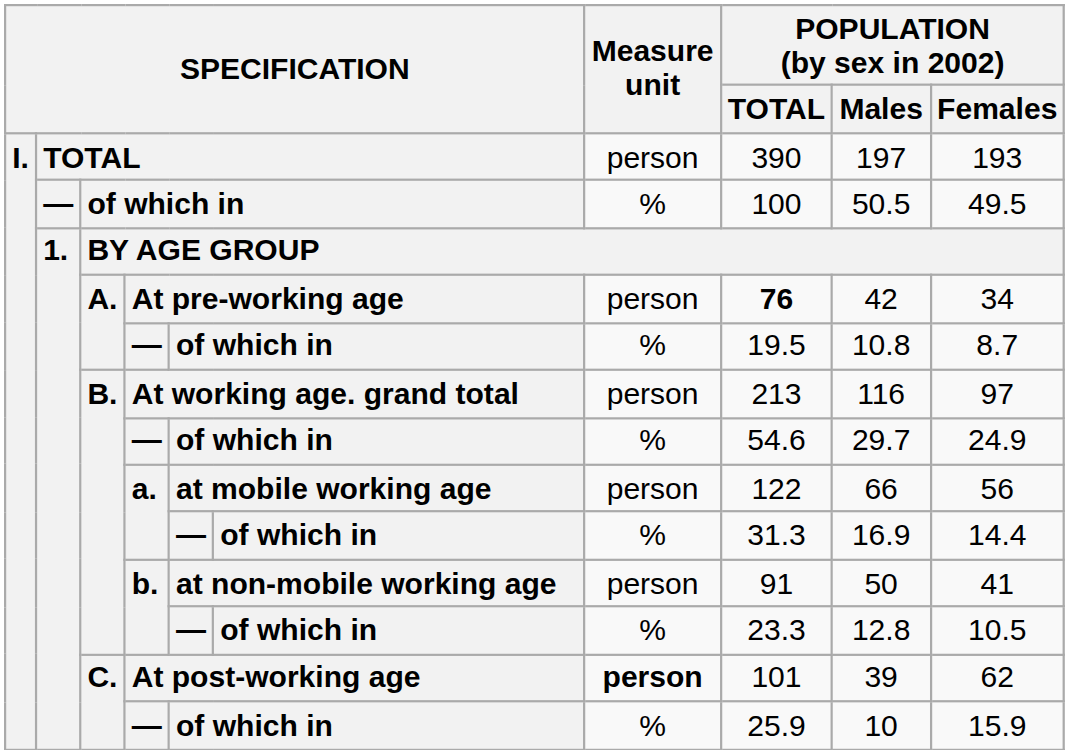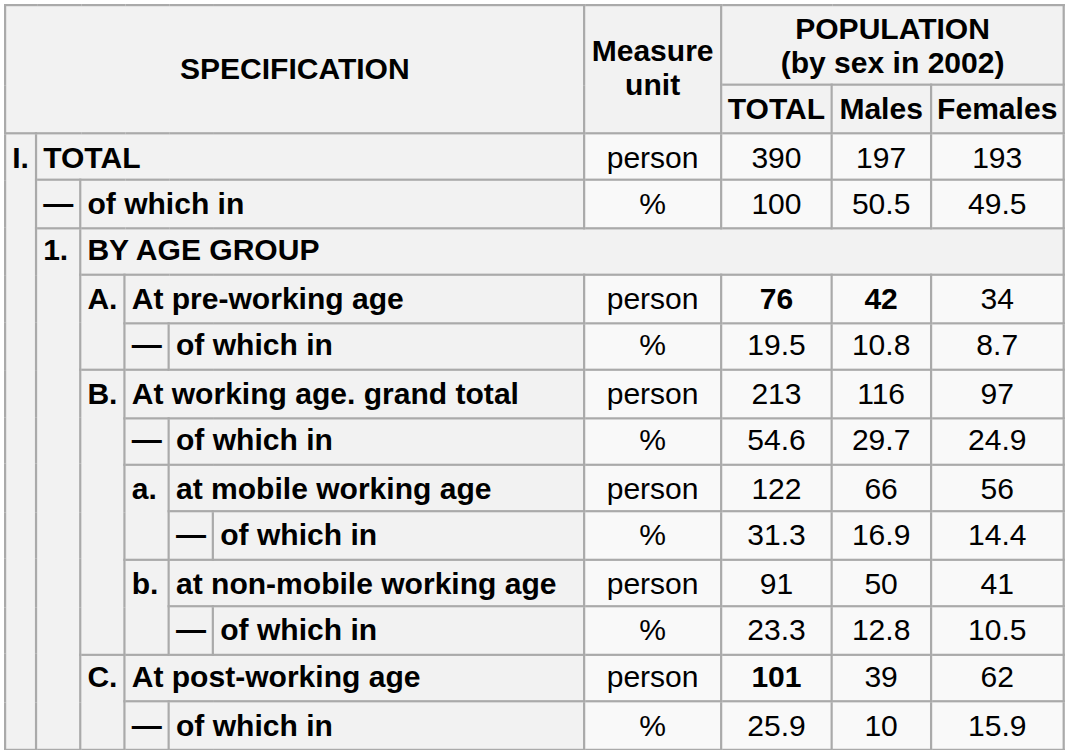(881, 298) normal -> (881, 298) bold
(653, 677) bold -> (653, 677) normal
(776, 677) normal -> (776, 677) bold
